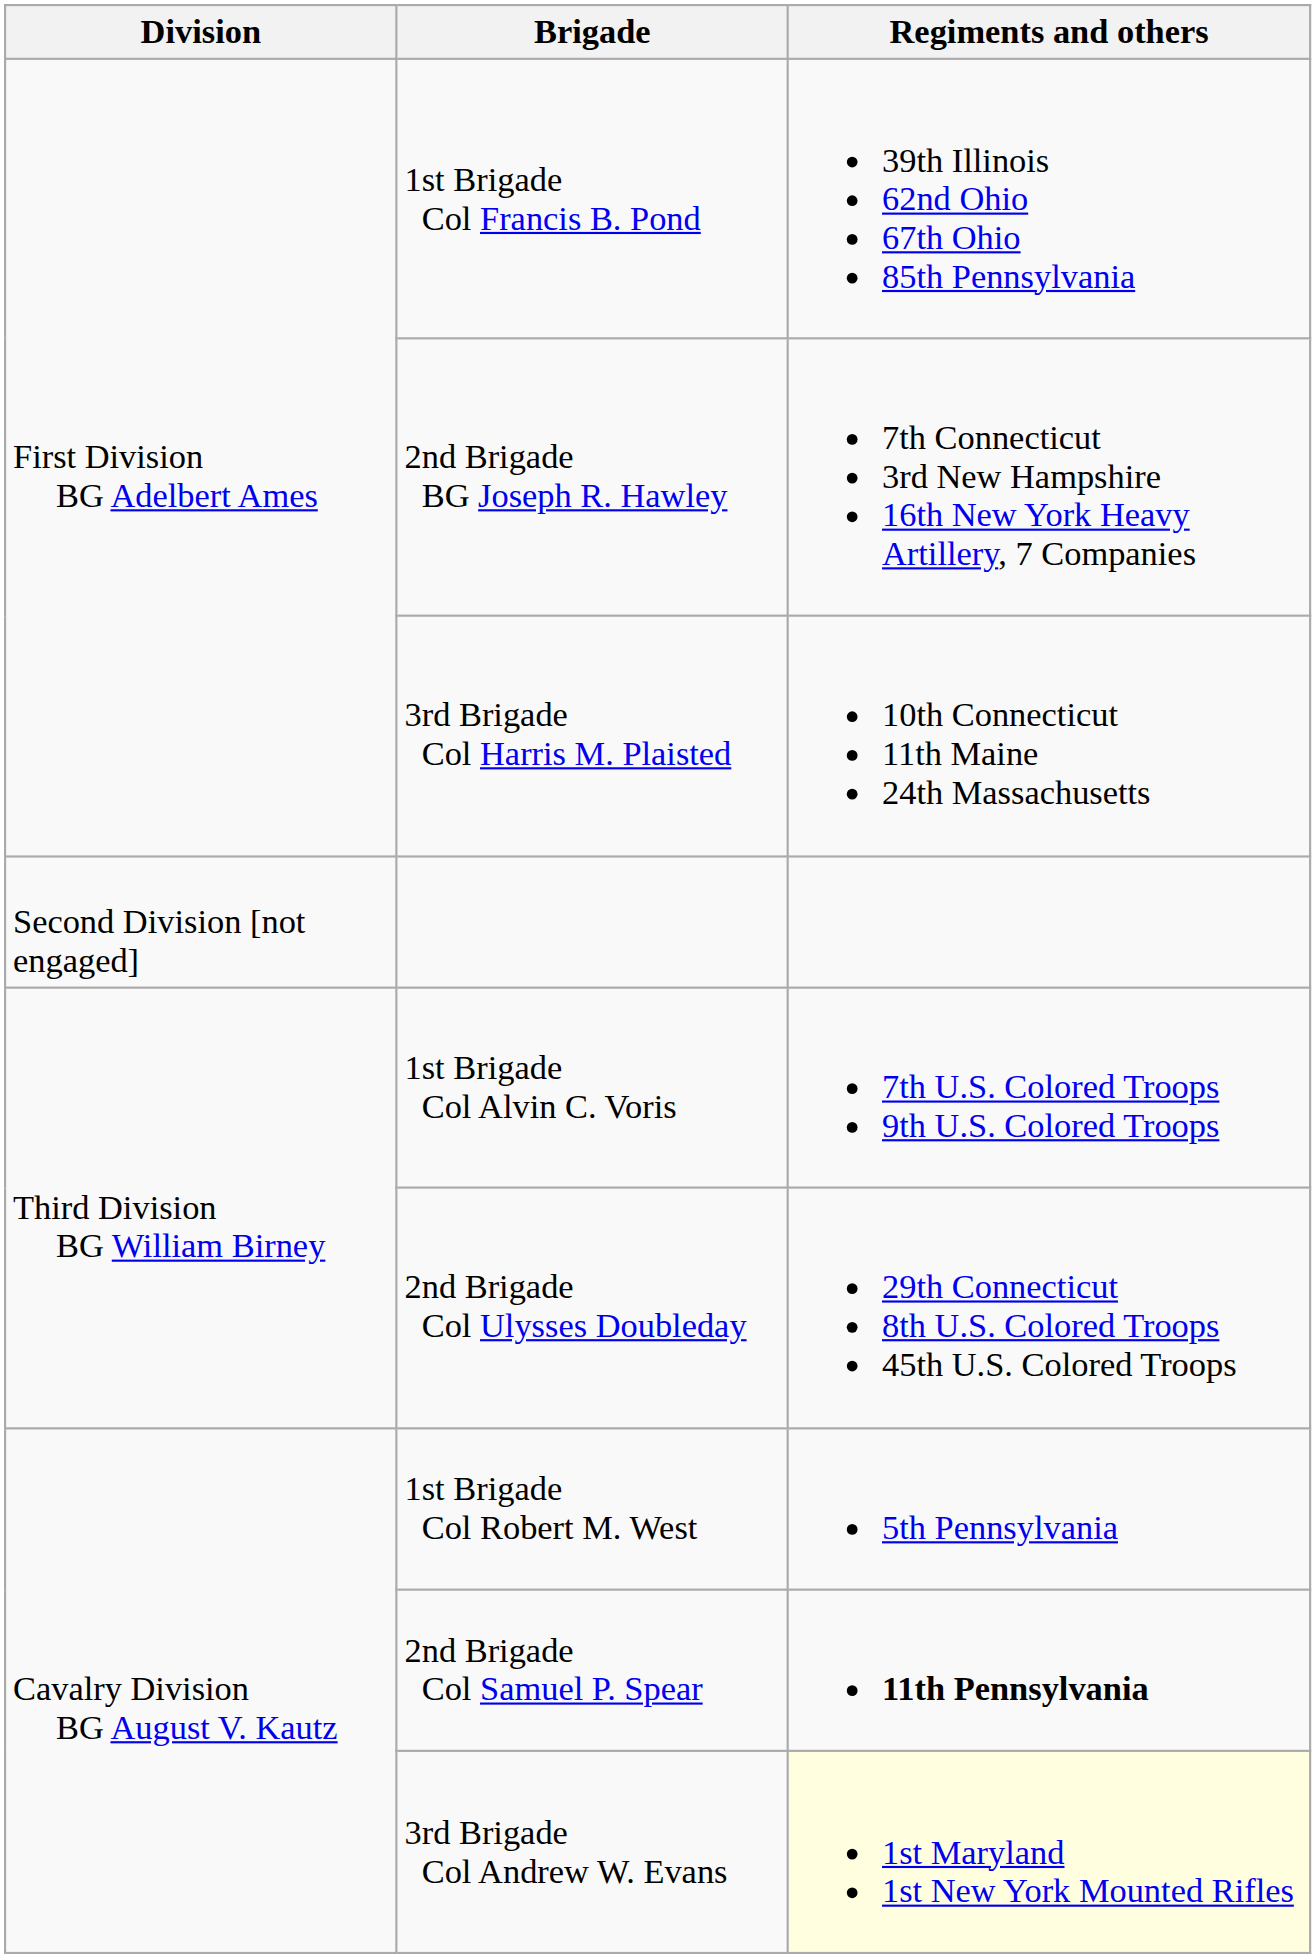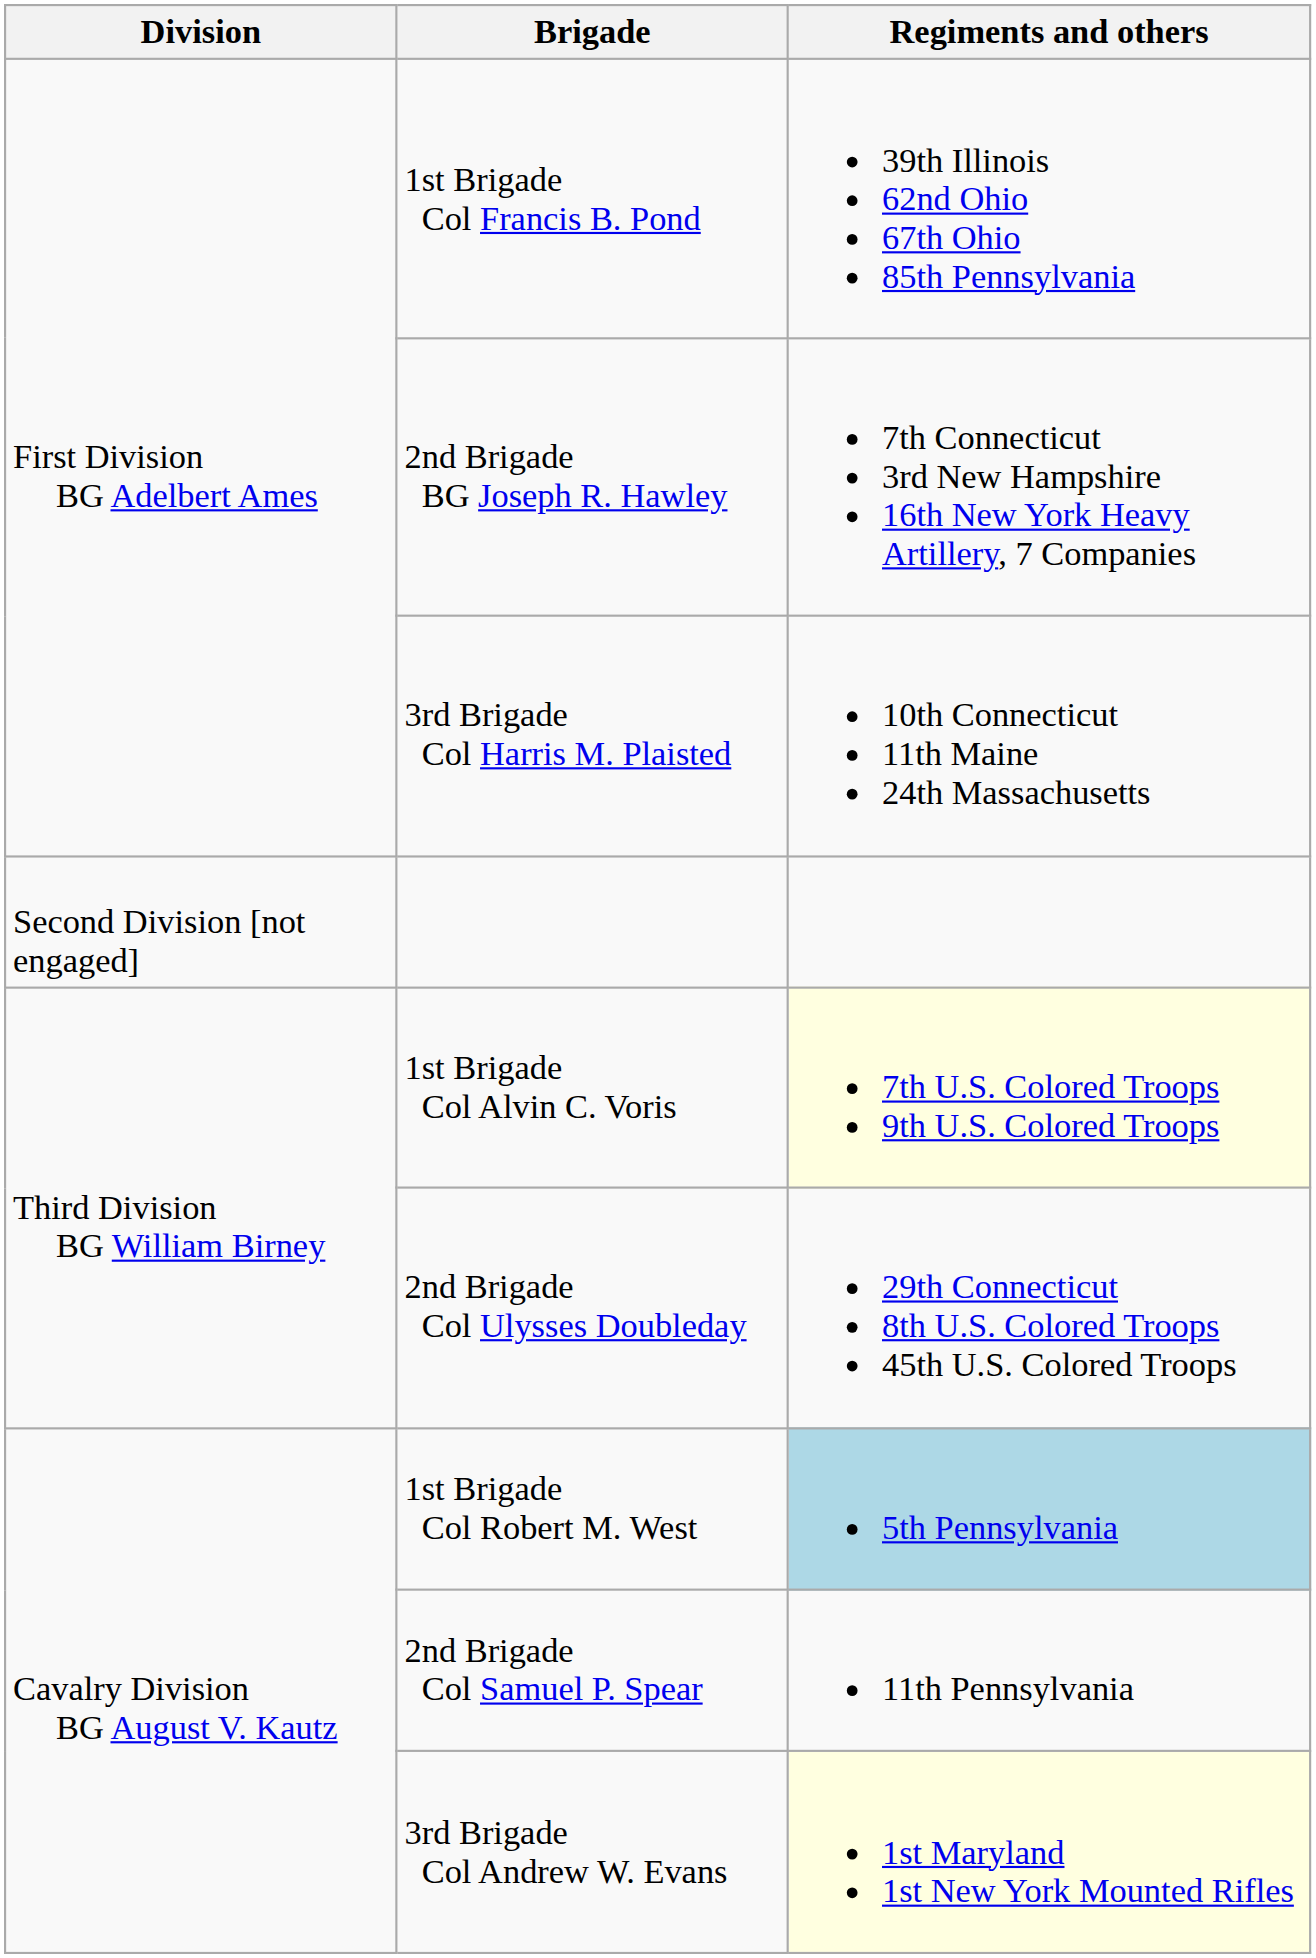(1049, 1107) no background -> (1049, 1107) lightyellow background
(1049, 1528) no background -> (1049, 1528) lightblue background
(1049, 1690) bold -> (1049, 1690) normal
